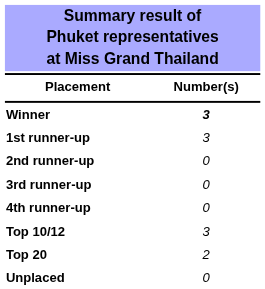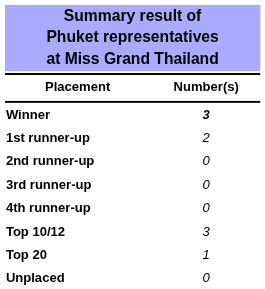(206, 138) 3 -> (206, 138) 2
(206, 255) 2 -> (206, 255) 1
